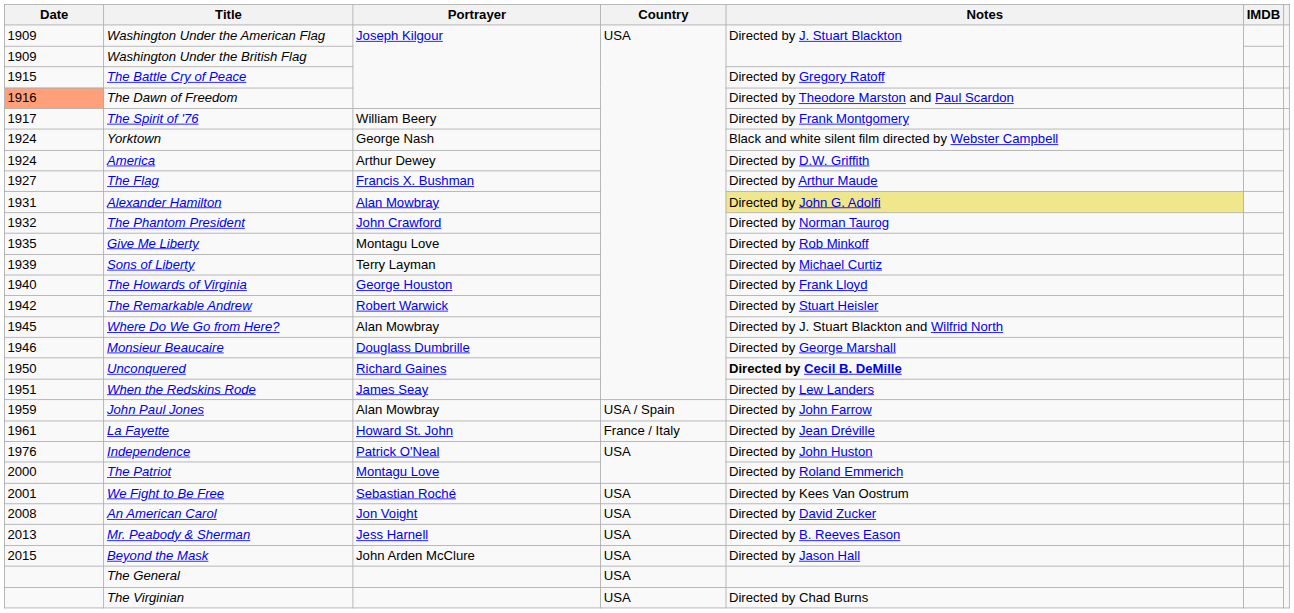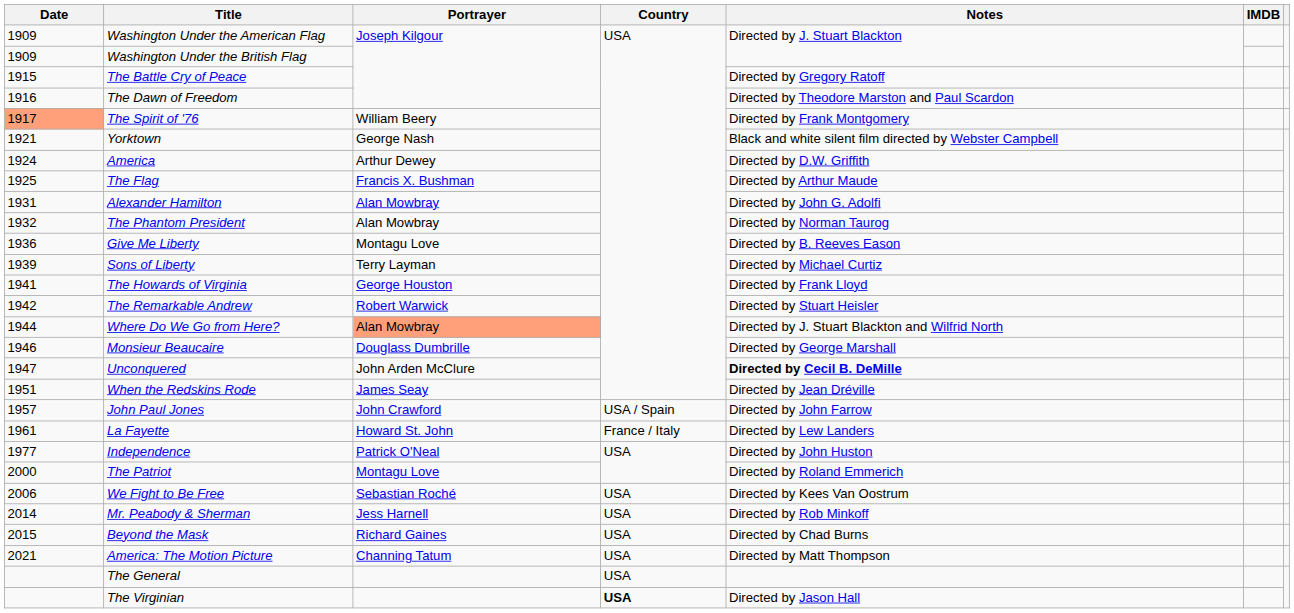(22, 98) lightsalmon background -> (22, 98) no background
(22, 118) no background -> (22, 118) lightsalmon background
(22, 139) 1924 -> (22, 139) 1921
(22, 181) 1927 -> (22, 181) 1925
(805, 202) khaki background -> (805, 202) no background
(399, 222) John Crawford -> (398, 222) Alan Mowbray
(22, 243) 1935 -> (22, 243) 1936
(799, 243) Directed by Rob Minkoff -> (815, 243) Directed by B. Reeves Eason
(22, 285) 1940 -> (22, 285) 1941
(22, 327) 1945 -> (22, 327) 1944
(398, 327) no background -> (398, 327) lightsalmon background
(22, 368) 1950 -> (22, 368) 1947
(401, 368) Richard Gaines -> (415, 368) John Arden McClure
(801, 389) Directed by Lew Landers -> (802, 389) Directed by Jean Dréville
(22, 410) 1959 -> (22, 410) 1957
(398, 410) Alan Mowbray -> (399, 410) John Crawford
(802, 431) Directed by Jean Dréville -> (801, 431) Directed by Lew Landers
(22, 451) 1976 -> (22, 451) 1977
(22, 493) 2001 -> (22, 493) 2006
- row: (162, 514)
(22, 535) 2013 -> (22, 514) 2014
(815, 535) Directed by B. Reeves Eason -> (799, 514) Directed by Rob Minkoff
(415, 555) John Arden McClure -> (401, 535) Richard Gaines
(795, 555) Directed by Jason Hall -> (799, 535) Directed by Chad Burns
+ row: (190, 555)
(617, 597) normal -> (618, 597) bold
(799, 597) Directed by Chad Burns -> (795, 597) Directed by Jason Hall
